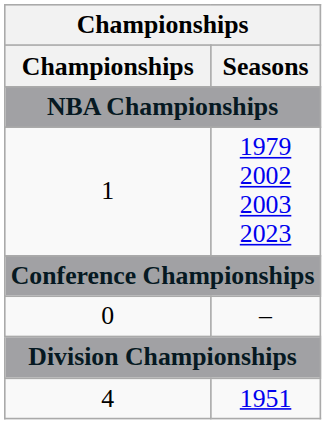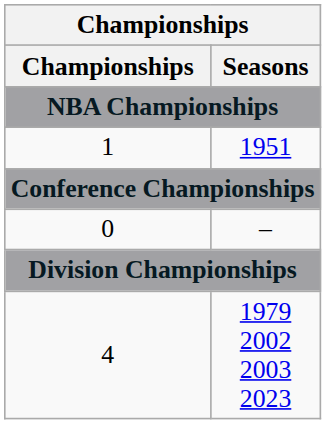(266, 190) 1979 2002 2003 2023 -> (266, 147) 1951
(266, 397) 1951 -> (266, 354) 1979 2002 2003 2023
